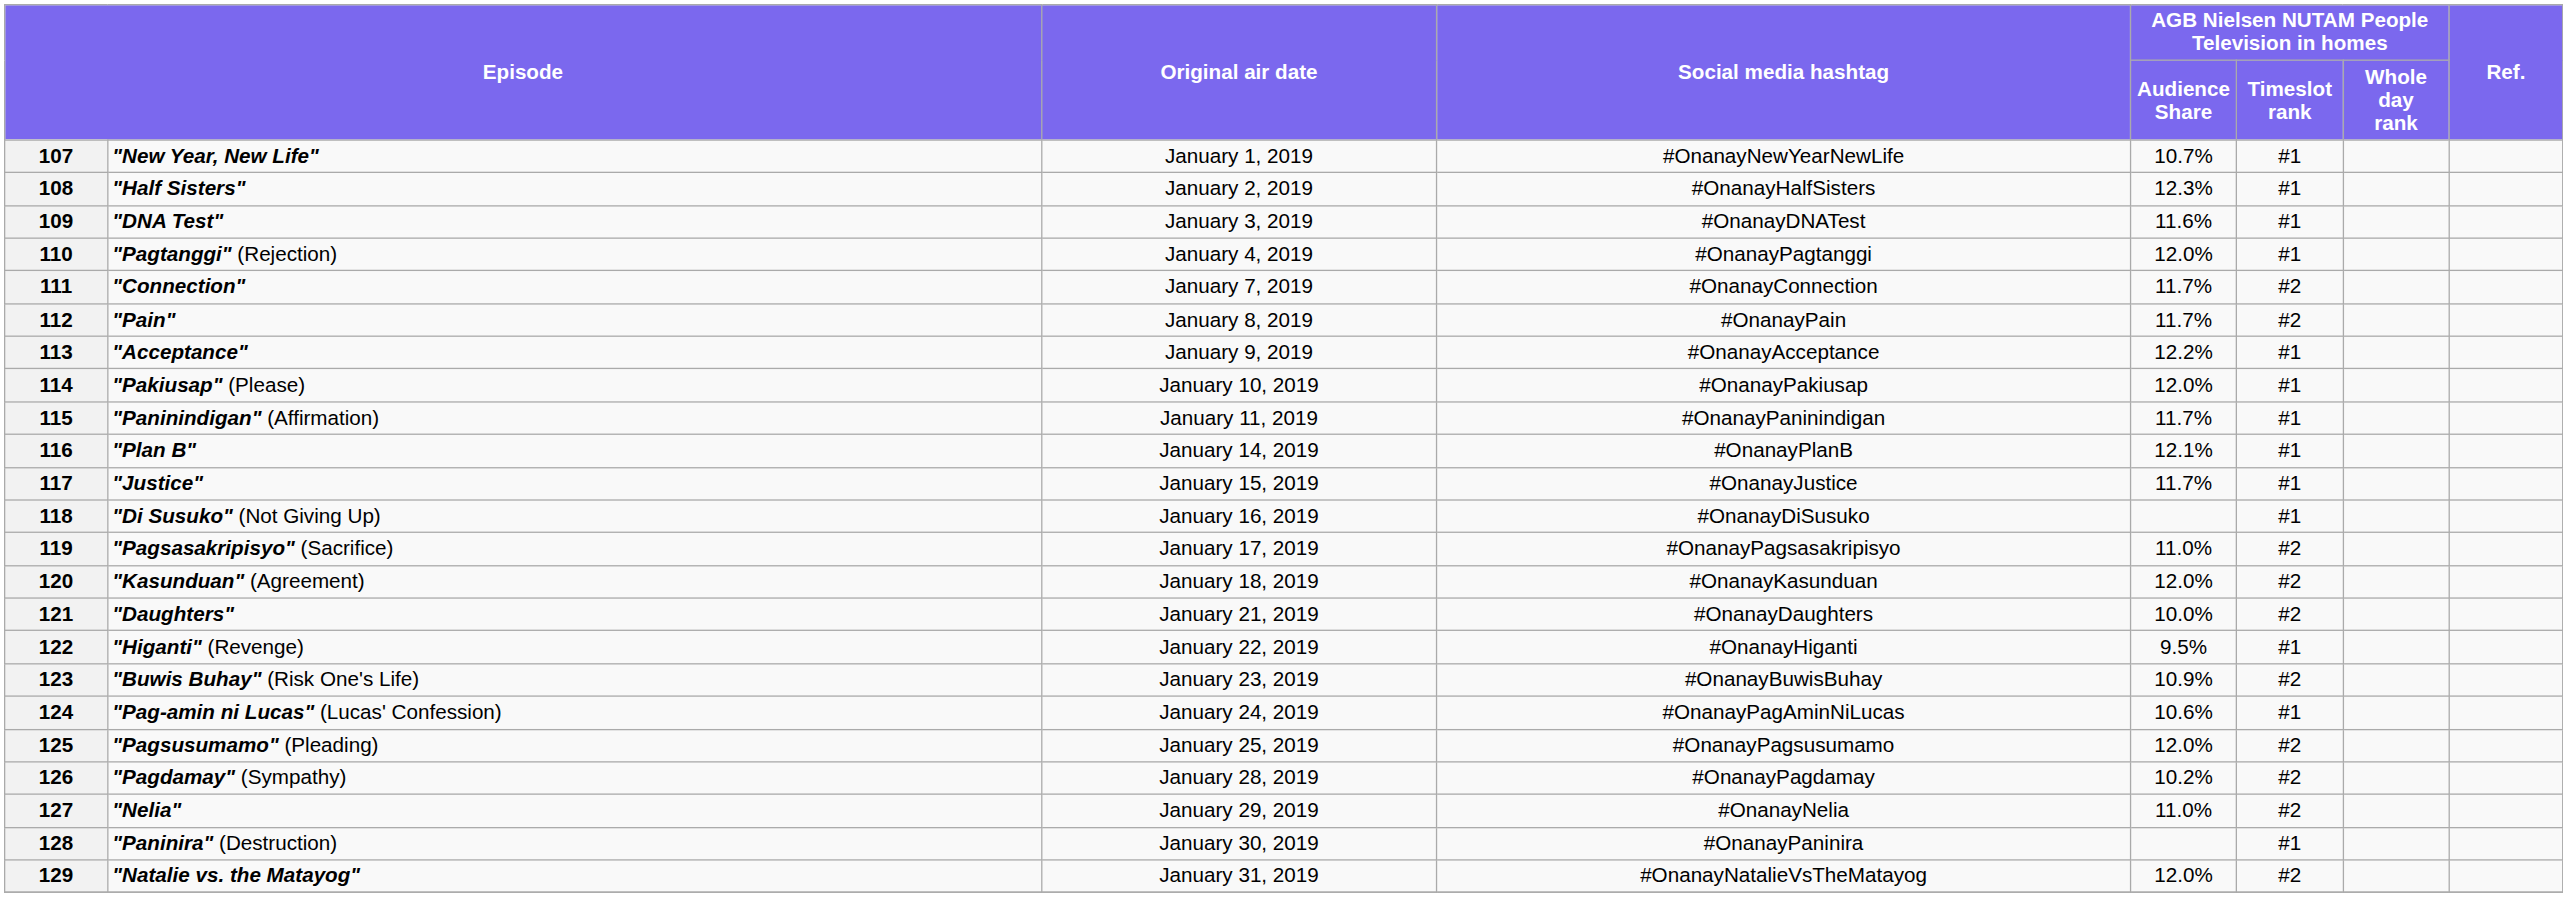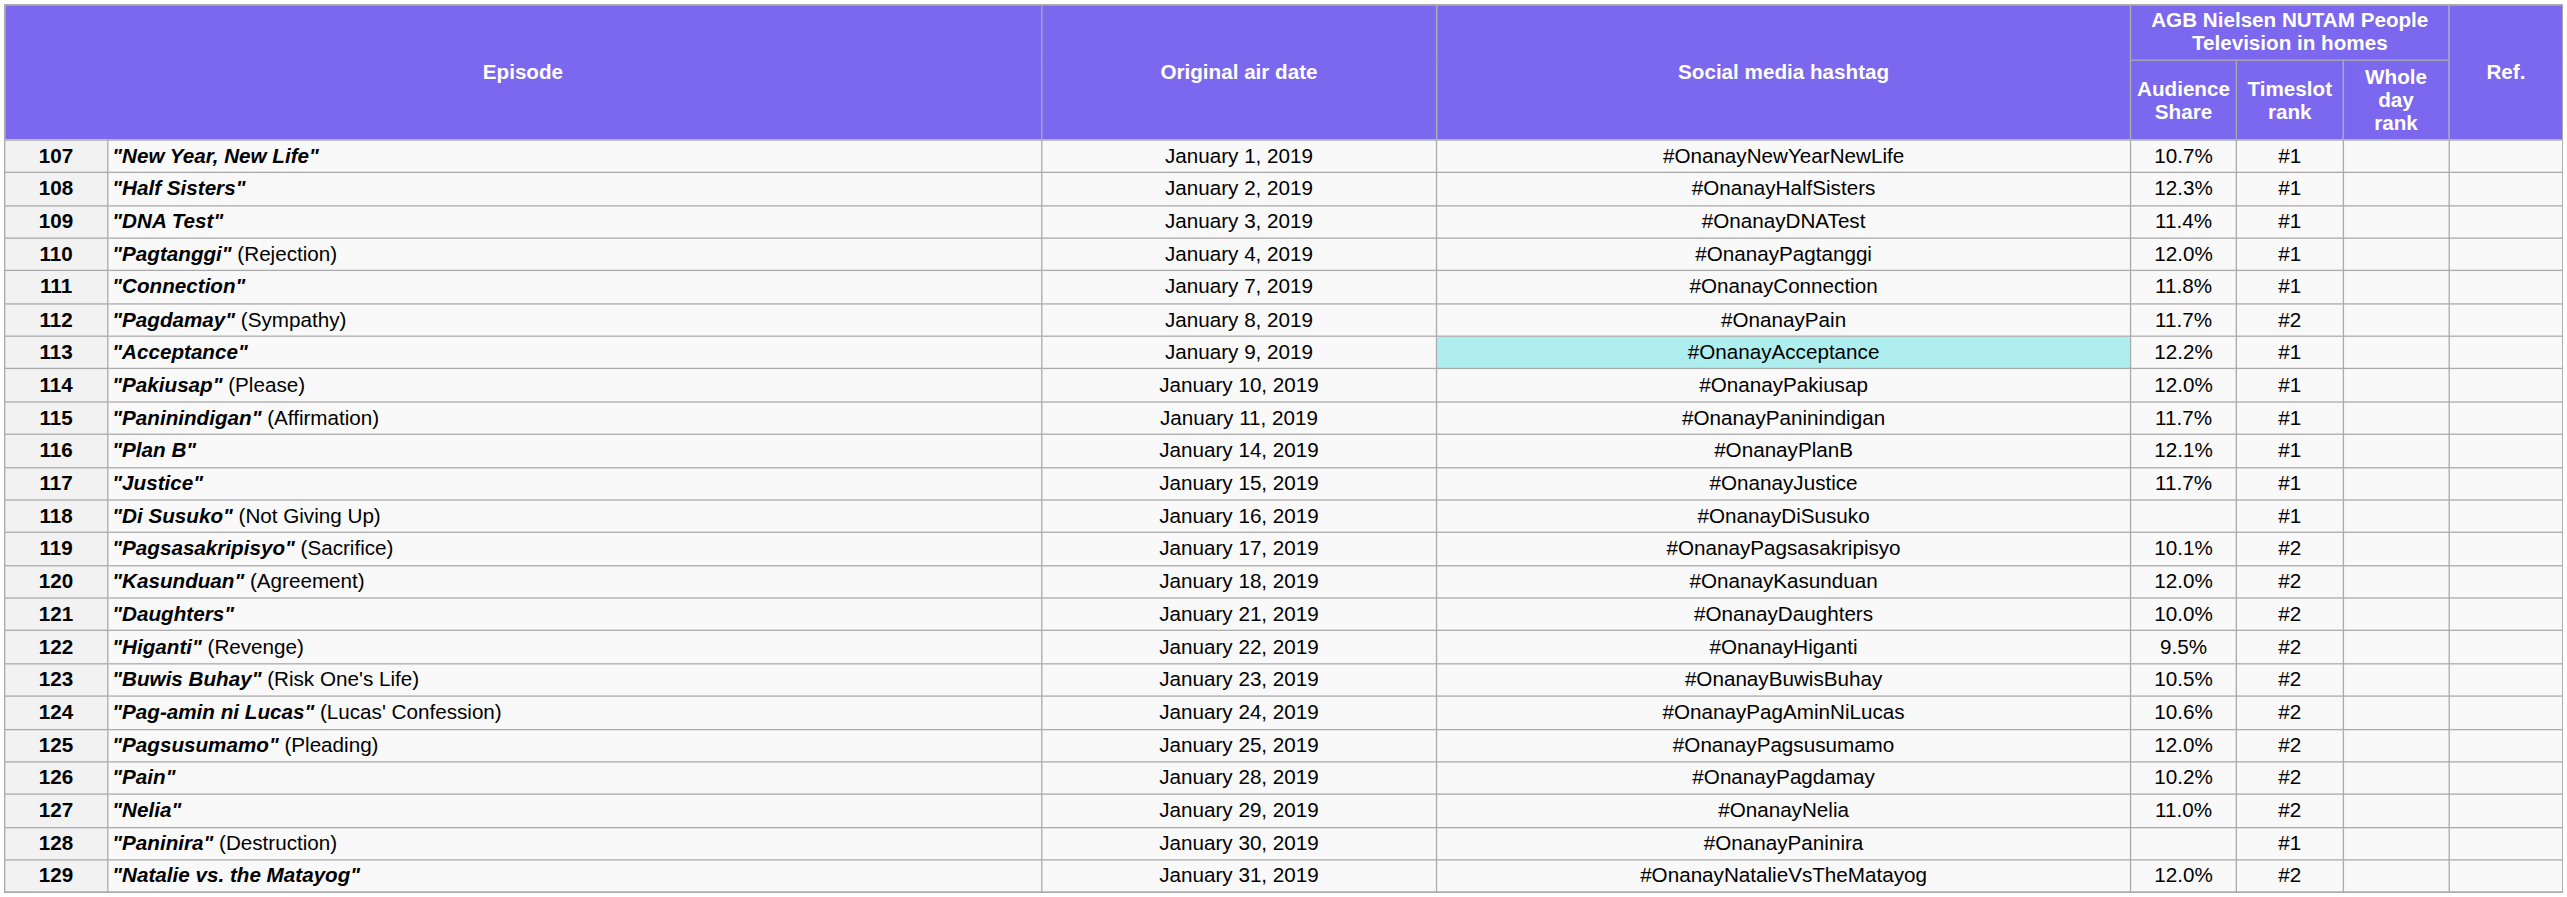(2183, 221) 11.6% -> (2183, 221) 11.4%
(2183, 286) 11.7% -> (2183, 286) 11.8%
(2290, 286) #2 -> (2290, 286) #1
(144, 319) "Pain" -> (229, 319) "Pagdamay" (Sympathy)
(1784, 352) no background -> (1784, 352) paleturquoise background
(2183, 548) 11.0% -> (2183, 548) 10.1%
(2290, 647) #1 -> (2290, 647) #2
(2183, 679) 10.9% -> (2183, 679) 10.5%
(2290, 712) #1 -> (2290, 712) #2
(229, 777) "Pagdamay" (Sympathy) -> (144, 777) "Pain"
